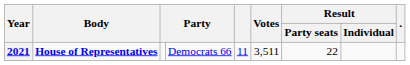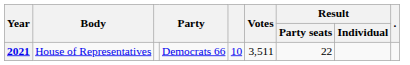(96, 51) bold -> (93, 51) normal
(242, 51) 11 -> (236, 51) 10
